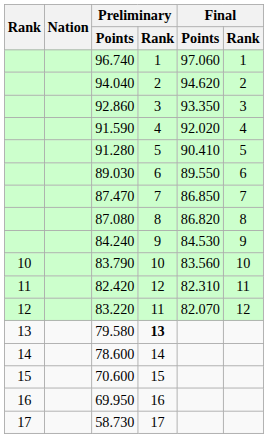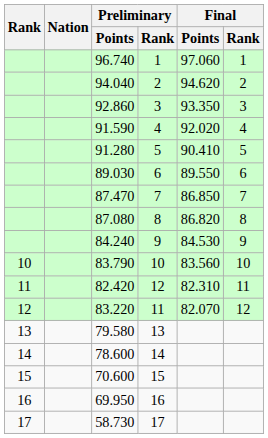(158, 331) bold -> (158, 331) normal
